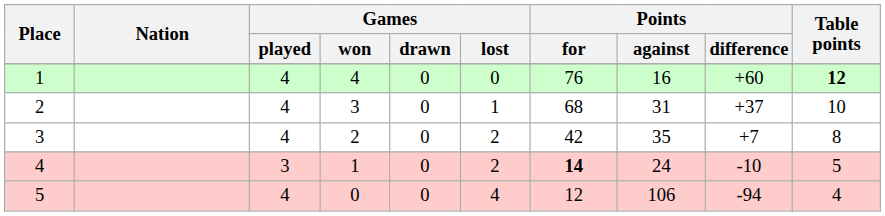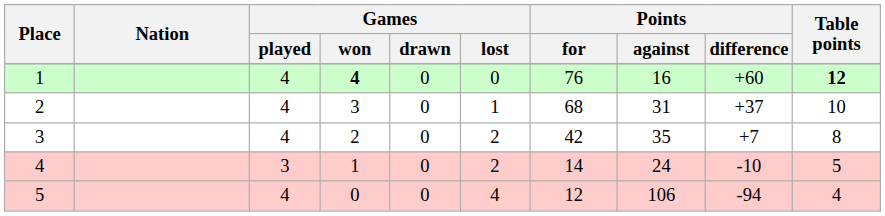(355, 78) normal -> (355, 78) bold
(574, 166) bold -> (574, 166) normal
